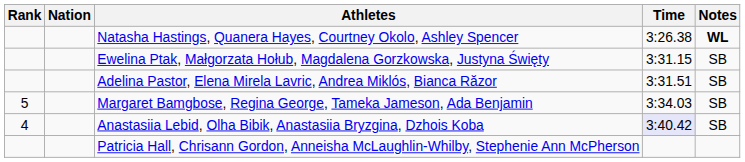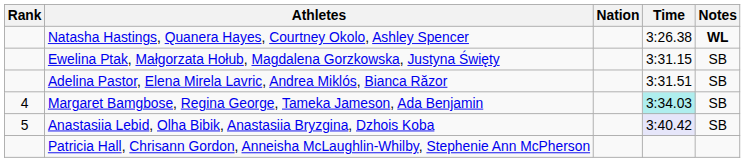columns swapped: (69, 16) <-> (368, 16)
(25, 103) 5 -> (25, 103) 4
(669, 103) no background -> (669, 103) paleturquoise background
(25, 125) 4 -> (25, 125) 5
